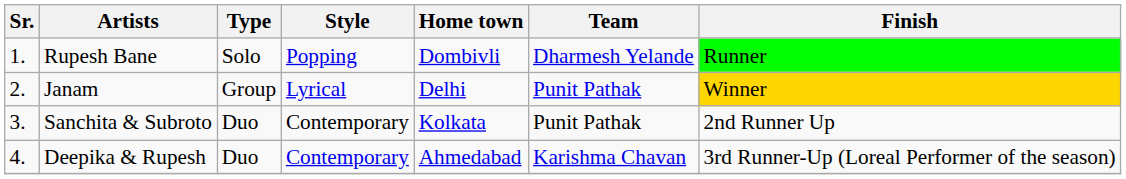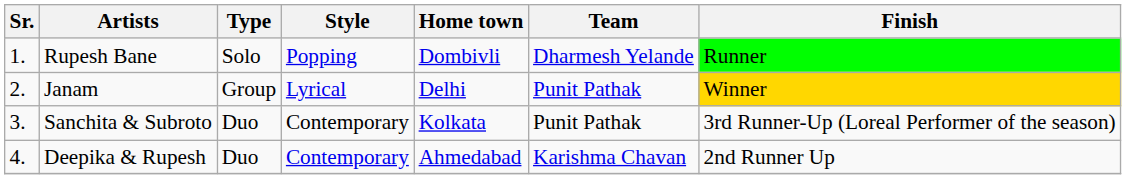(769, 122) 2nd Runner Up -> (910, 122) 3rd Runner-Up (Loreal Performer of the season)
(910, 156) 3rd Runner-Up (Loreal Performer of the season) -> (769, 156) 2nd Runner Up
